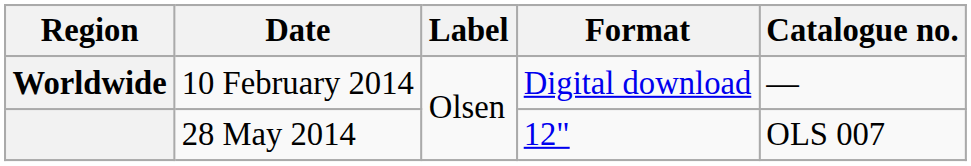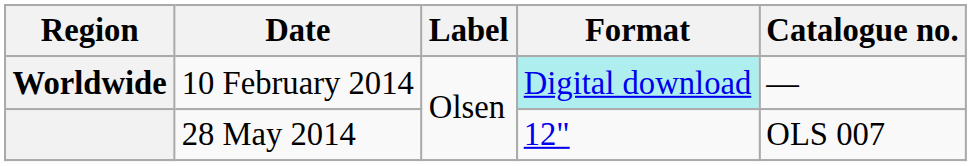(637, 82) no background -> (637, 82) paleturquoise background
